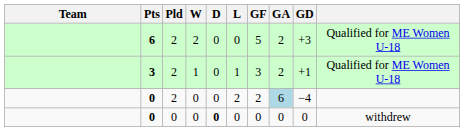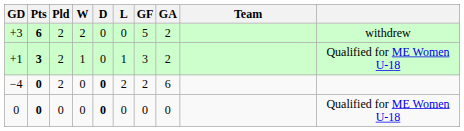columns swapped: (73, 14) <-> (305, 14)
(388, 39) Qualified for ME Women U-18 -> (388, 33) withdrew
(216, 98) normal -> (103, 84) bold
(281, 98) lightblue background -> (168, 84) no background
(388, 117) withdrew -> (388, 110) Qualified for ME Women U-18
